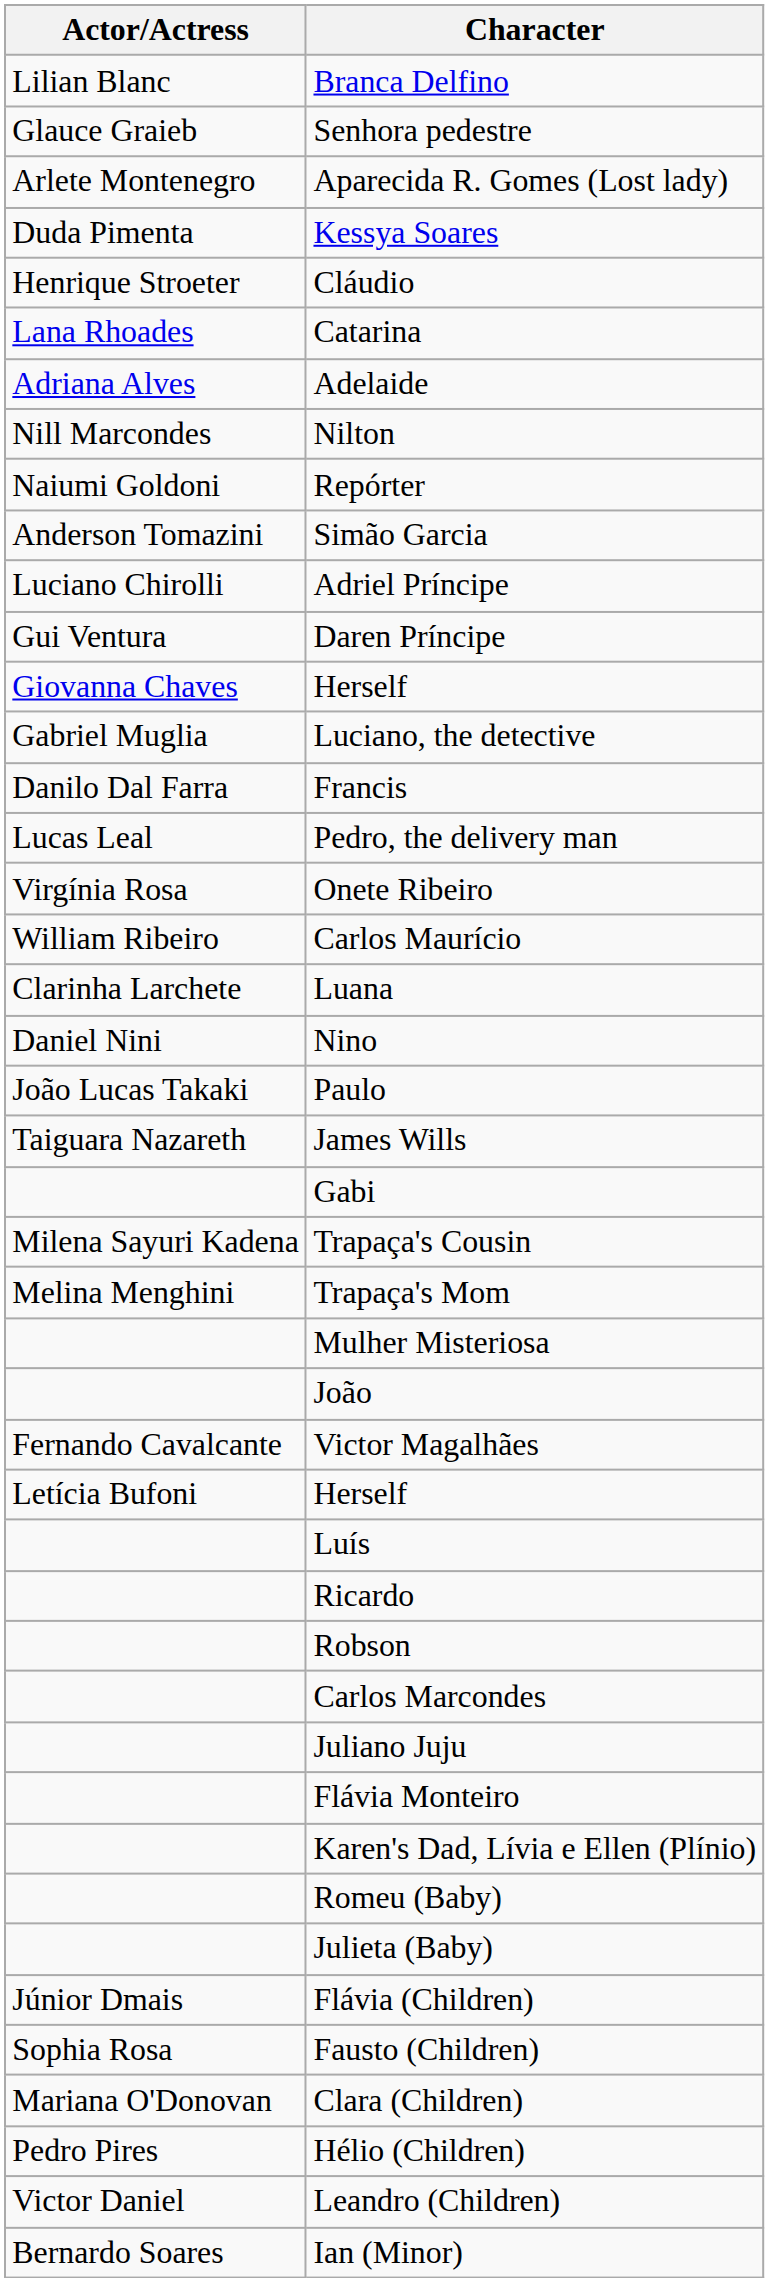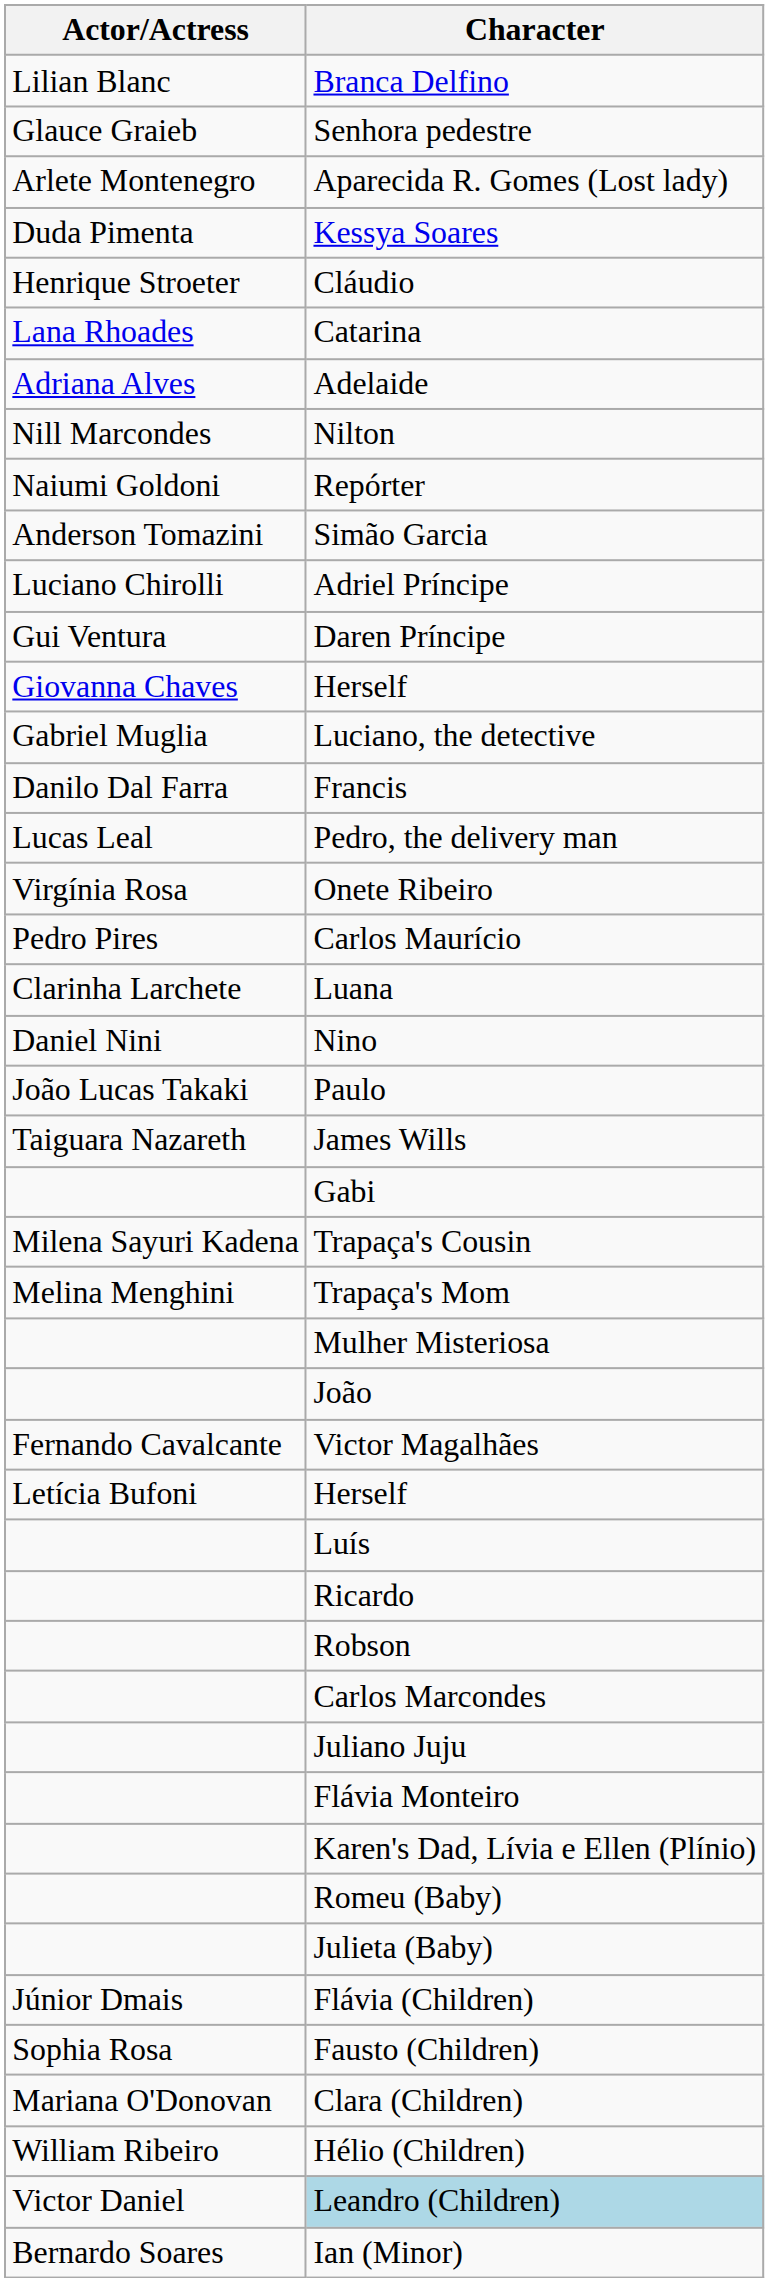(116, 938) William Ribeiro -> (85, 938) Pedro Pires
(85, 2150) Pedro Pires -> (116, 2150) William Ribeiro
(437, 2201) no background -> (437, 2201) lightblue background
